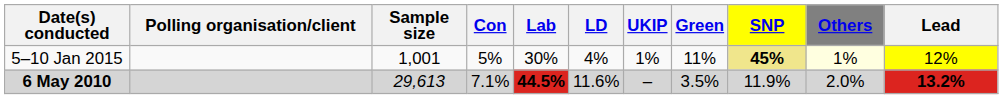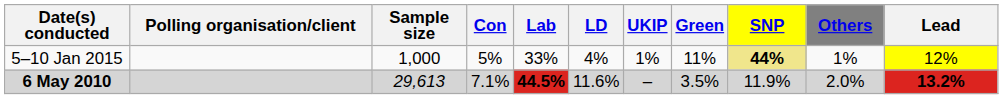(419, 58) 1,001 -> (419, 58) 1,000
(541, 58) 30% -> (541, 58) 33%
(767, 58) 45% -> (767, 58) 44%
(845, 58) lightyellow background -> (845, 58) no background
